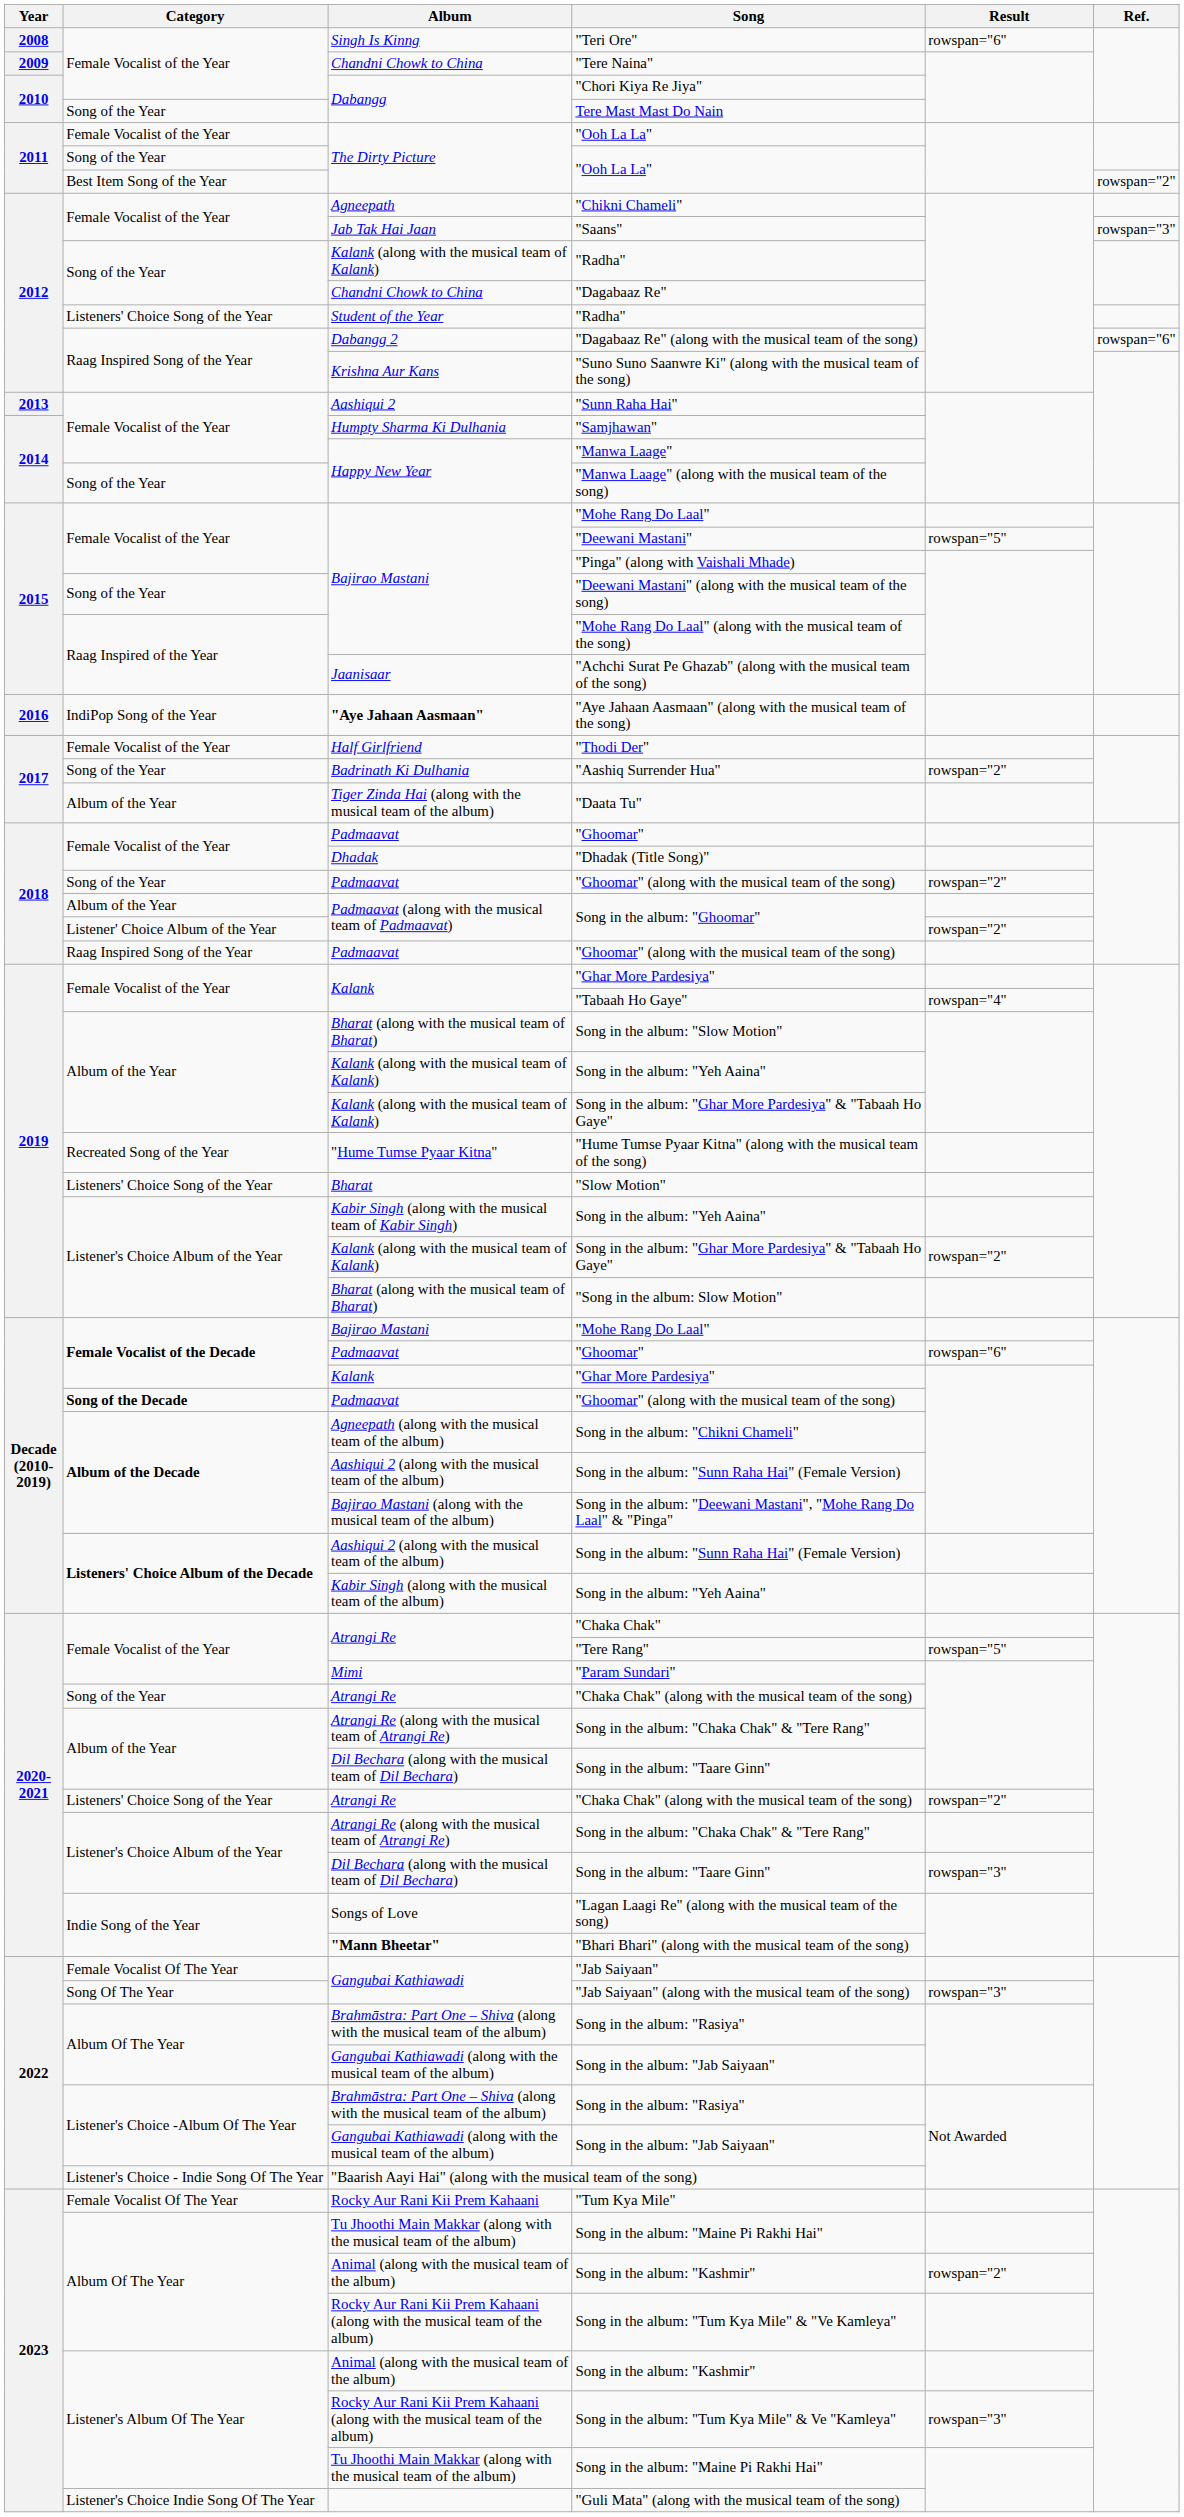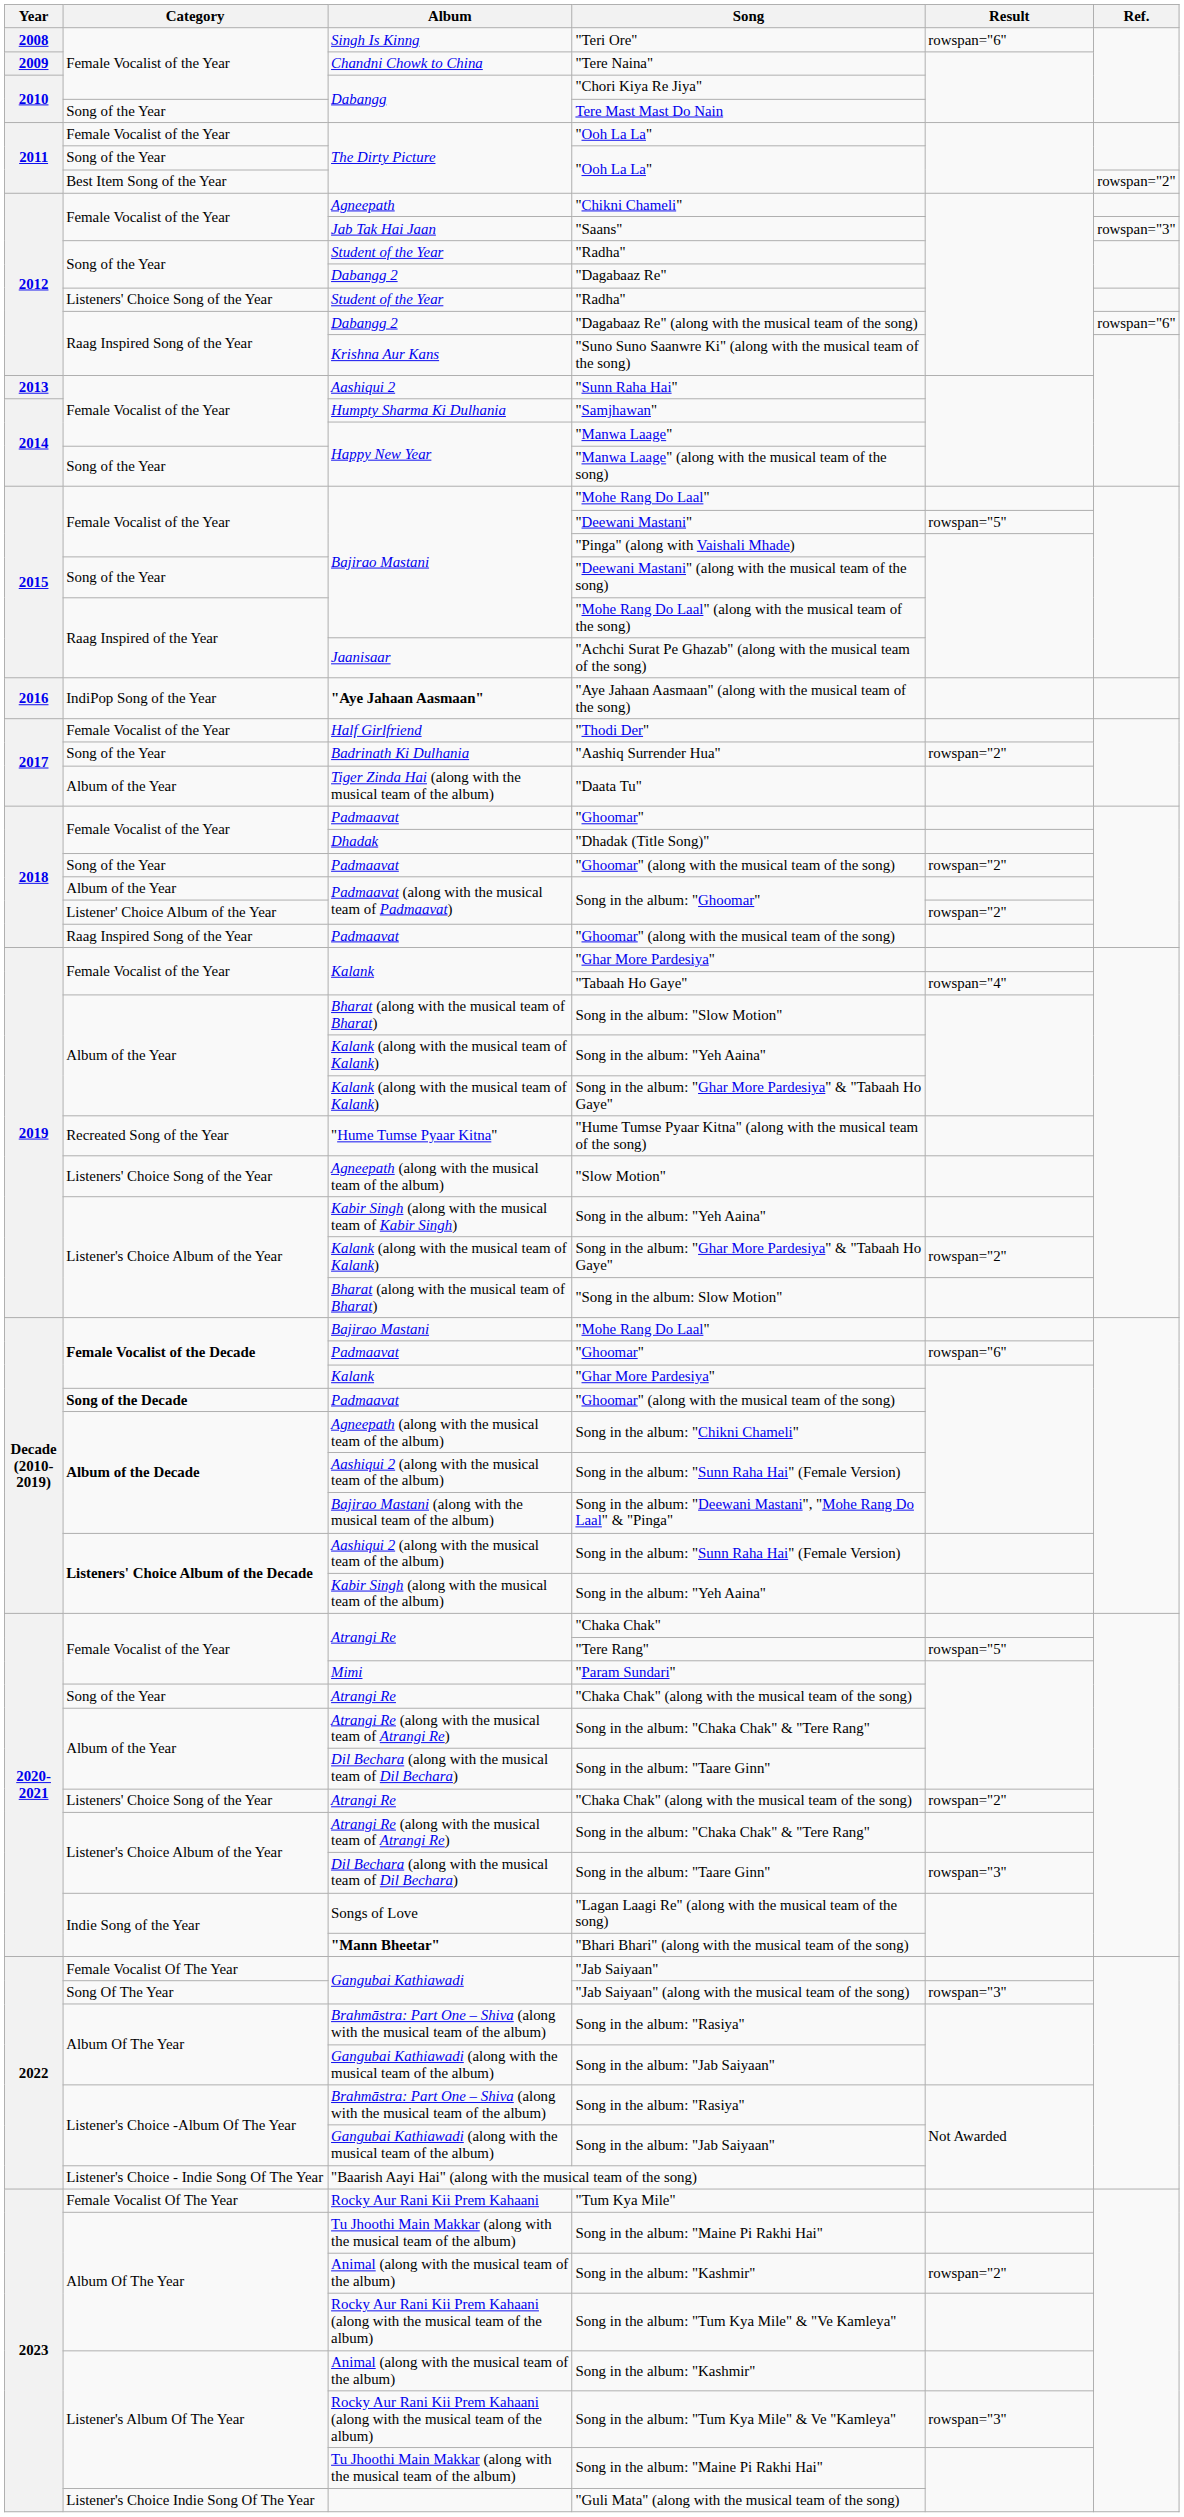(449, 260) Kalank (along with the musical team of Kalank) -> (387, 252) Student of the Year
(407, 292) Chandni Chowk to China -> (364, 275) Dabangg 2
(352, 1184) Bharat -> (435, 1176) Agneepath (along with the musical team of the album)
